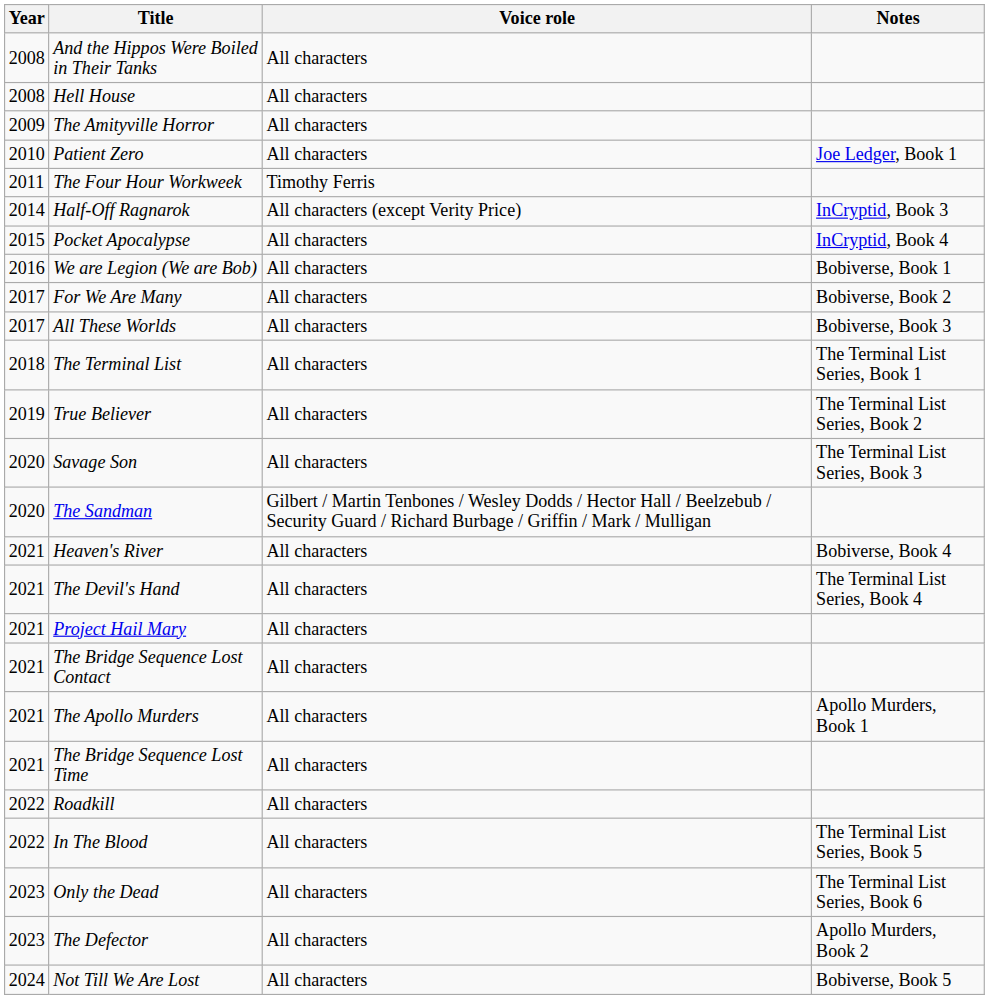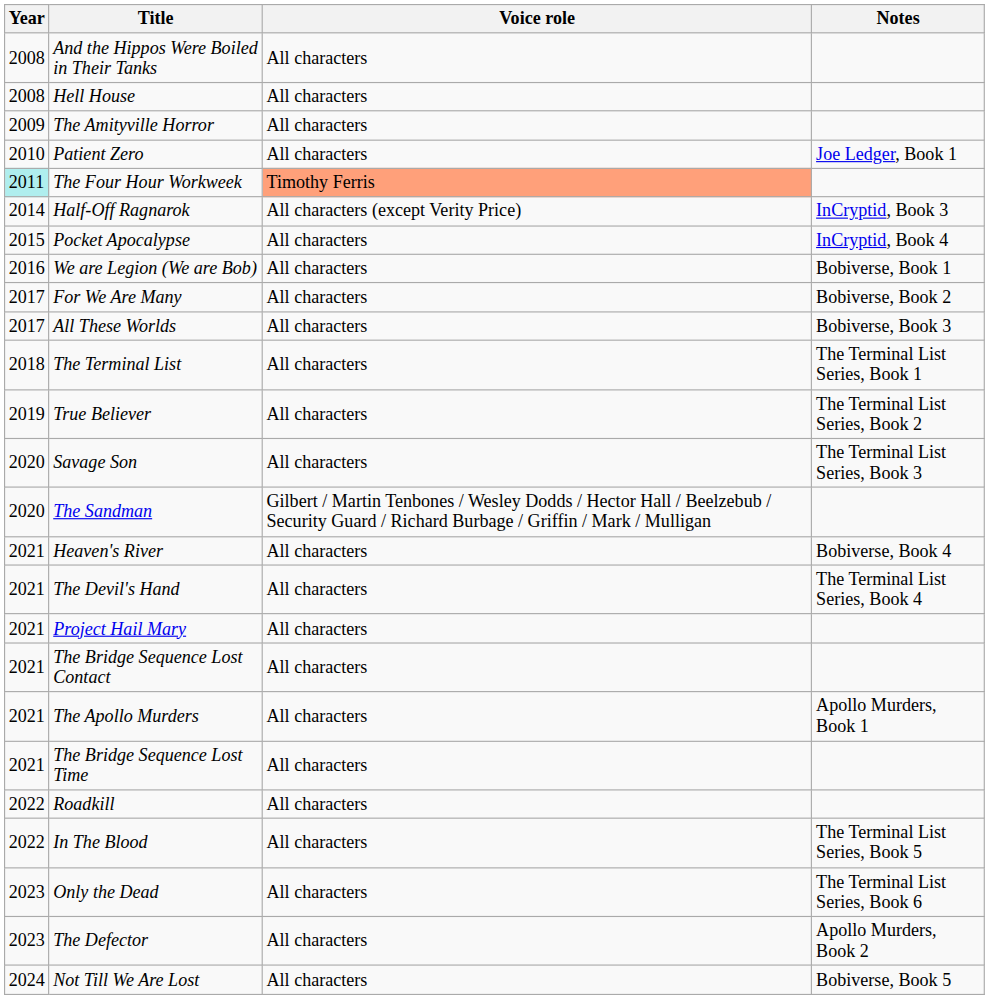(26, 182) no background -> (26, 182) paleturquoise background
(321, 182) no background -> (321, 182) lightsalmon background
